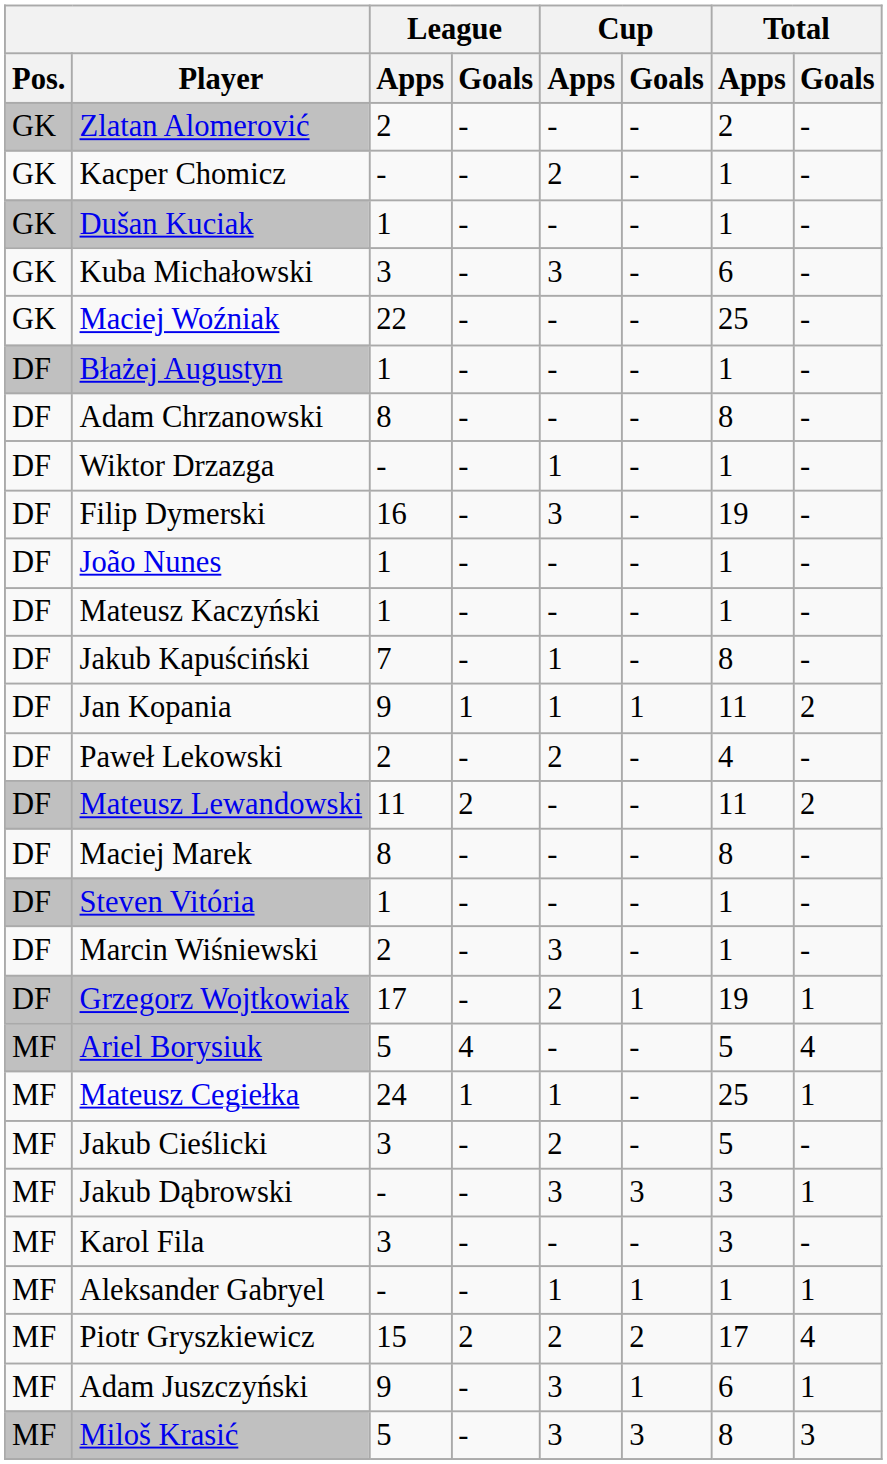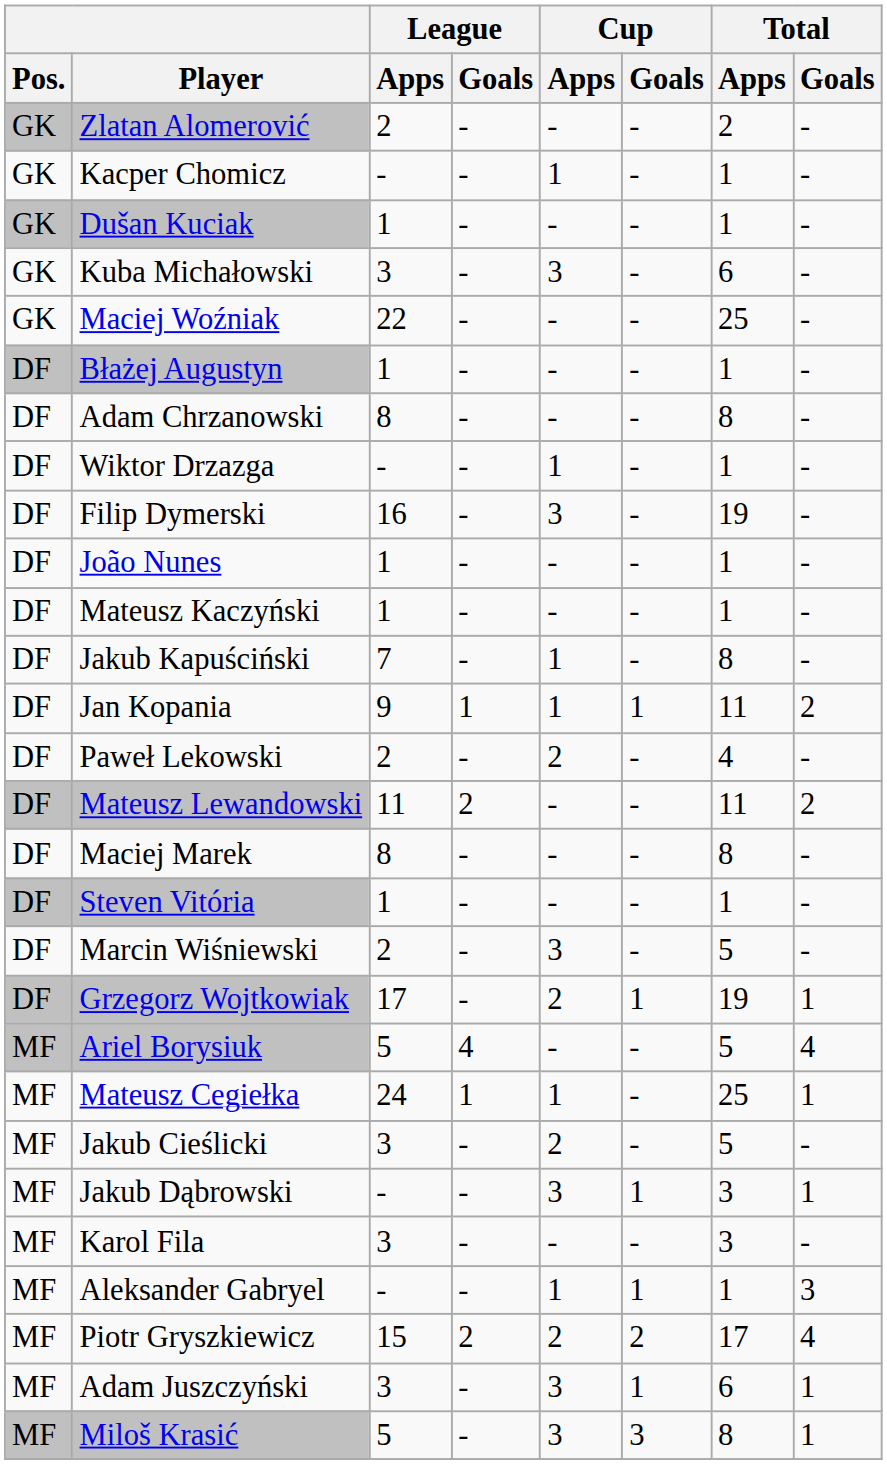(555, 174) 2 -> (555, 174) 1
(726, 950) 1 -> (726, 950) 5
(637, 1192) 3 -> (637, 1192) 1
(808, 1289) 1 -> (808, 1289) 3
(384, 1386) 9 -> (384, 1386) 3
(808, 1434) 3 -> (808, 1434) 1
